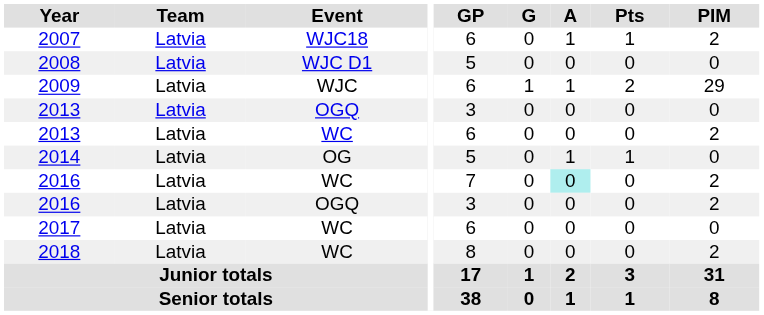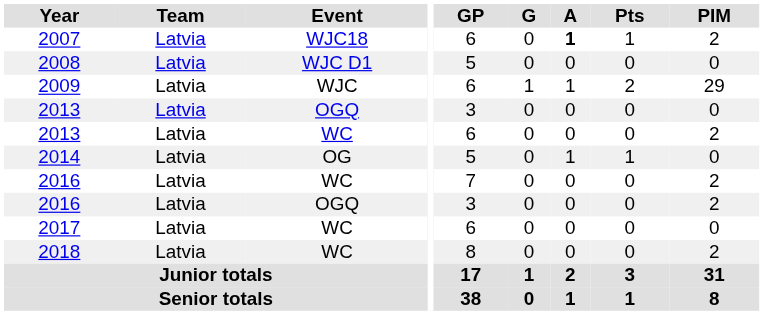(570, 39) normal -> (570, 39) bold
(570, 180) paleturquoise background -> (570, 180) no background
